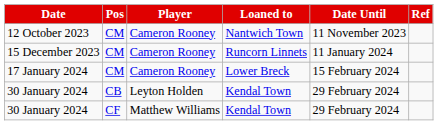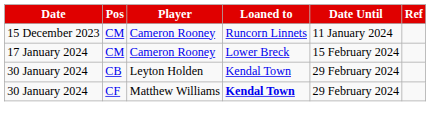- row: (48, 33)
(258, 110) normal -> (260, 91) bold
